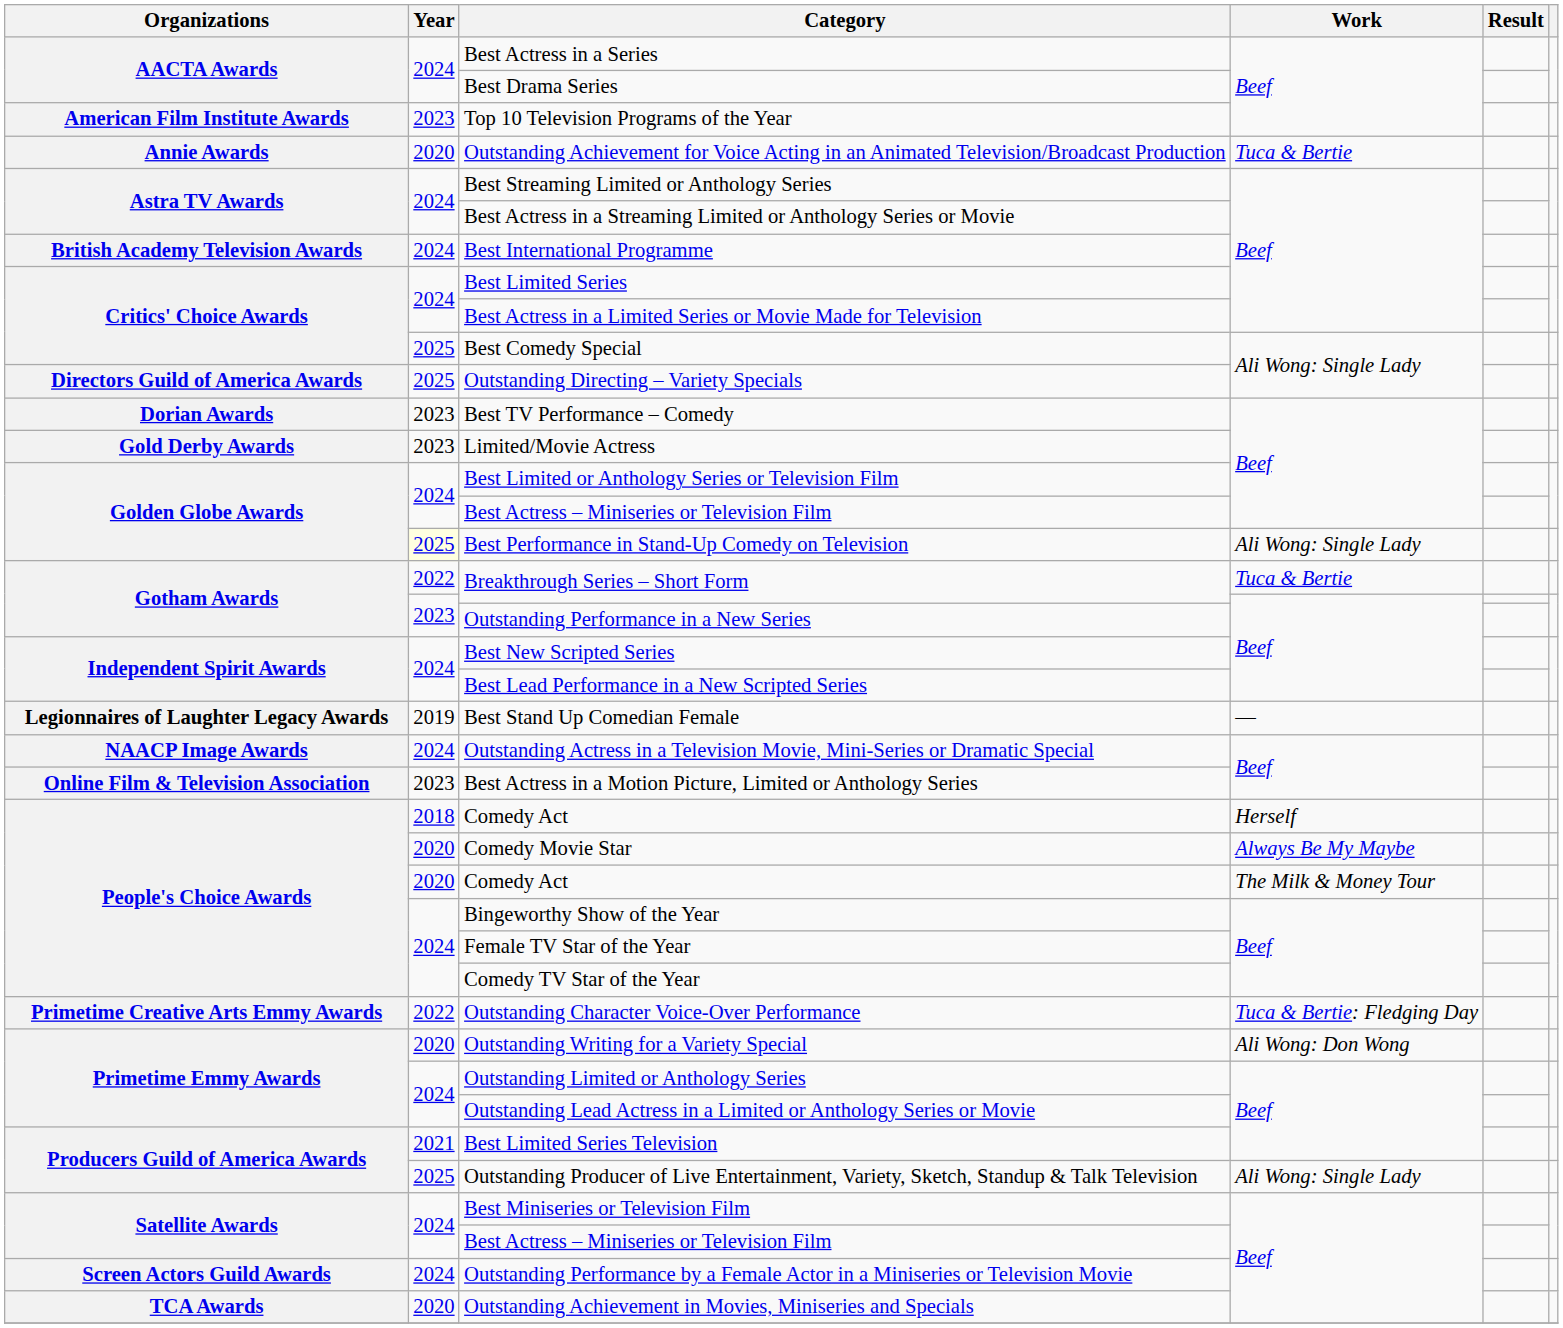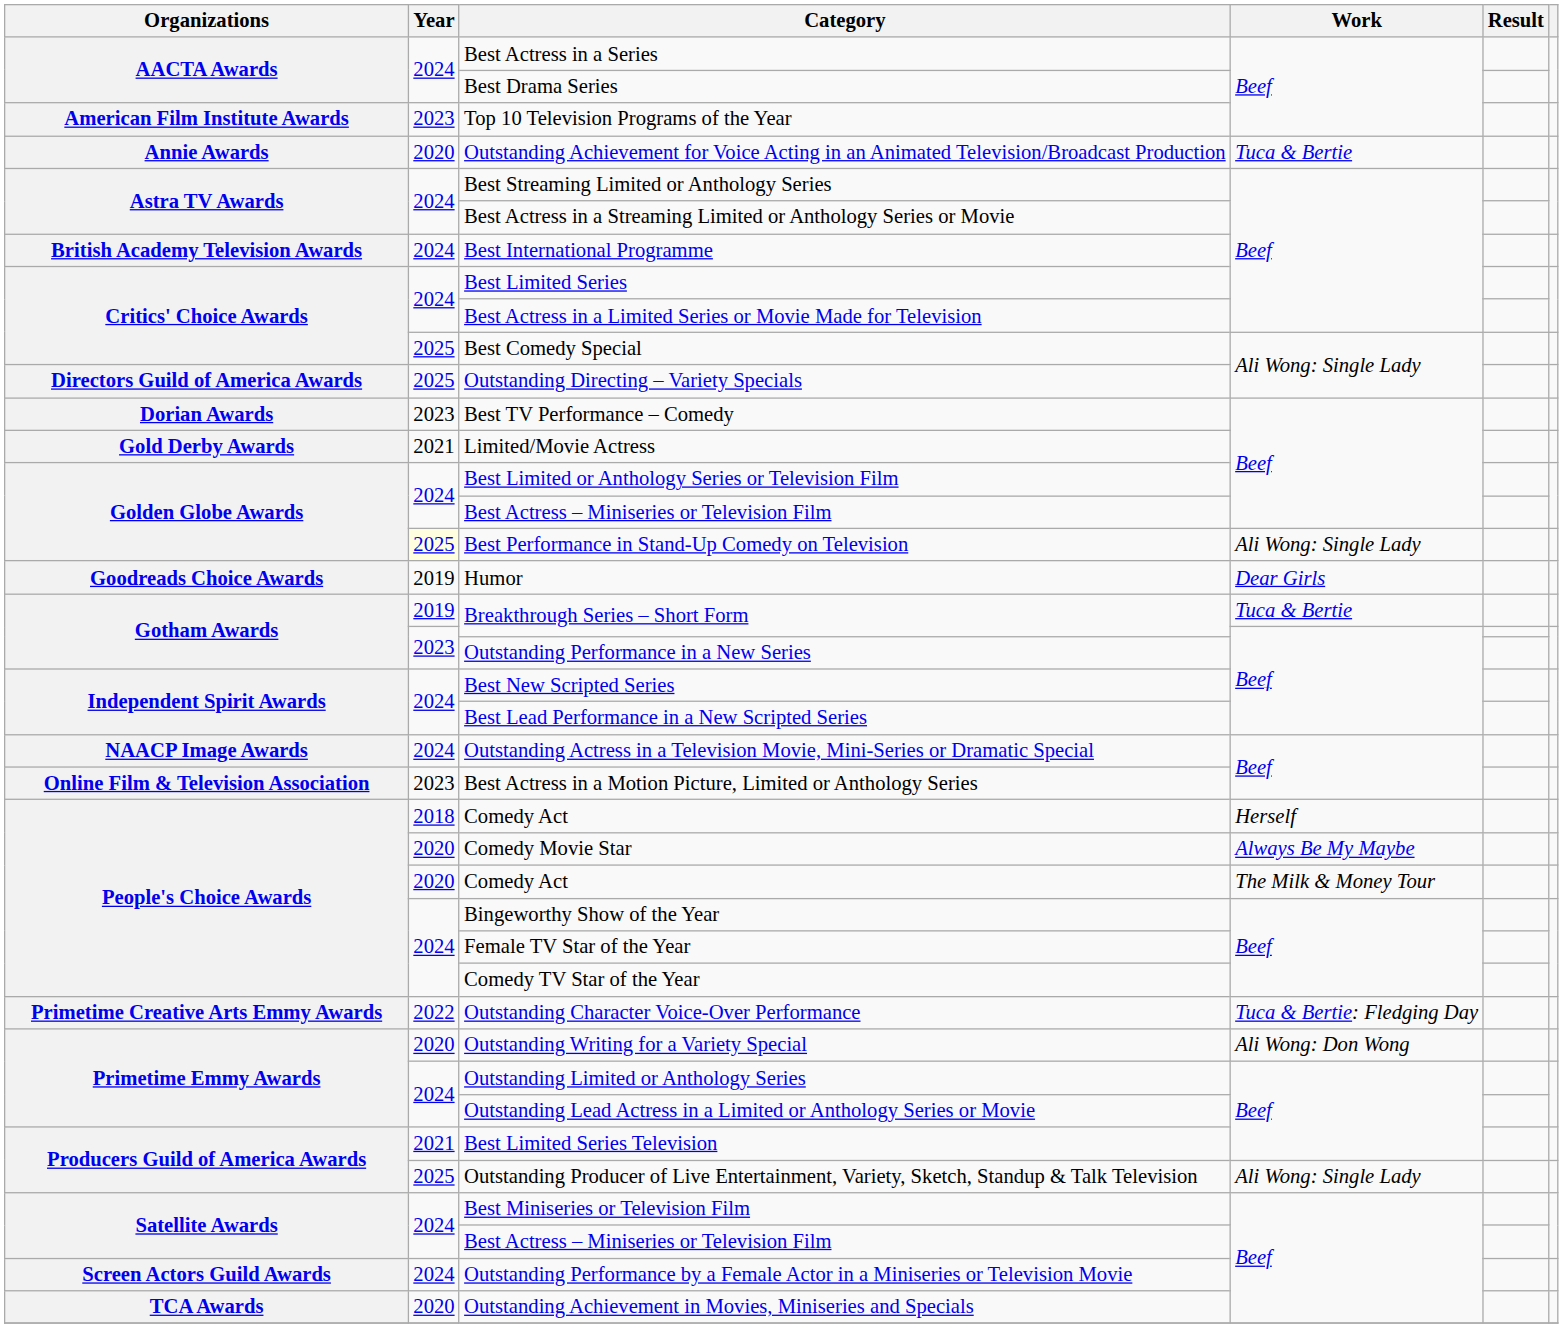(434, 446) 2023 -> (434, 446) 2021
+ row: (493, 577)
(434, 577) 2022 -> (434, 610) 2019
- row: (602, 717)
